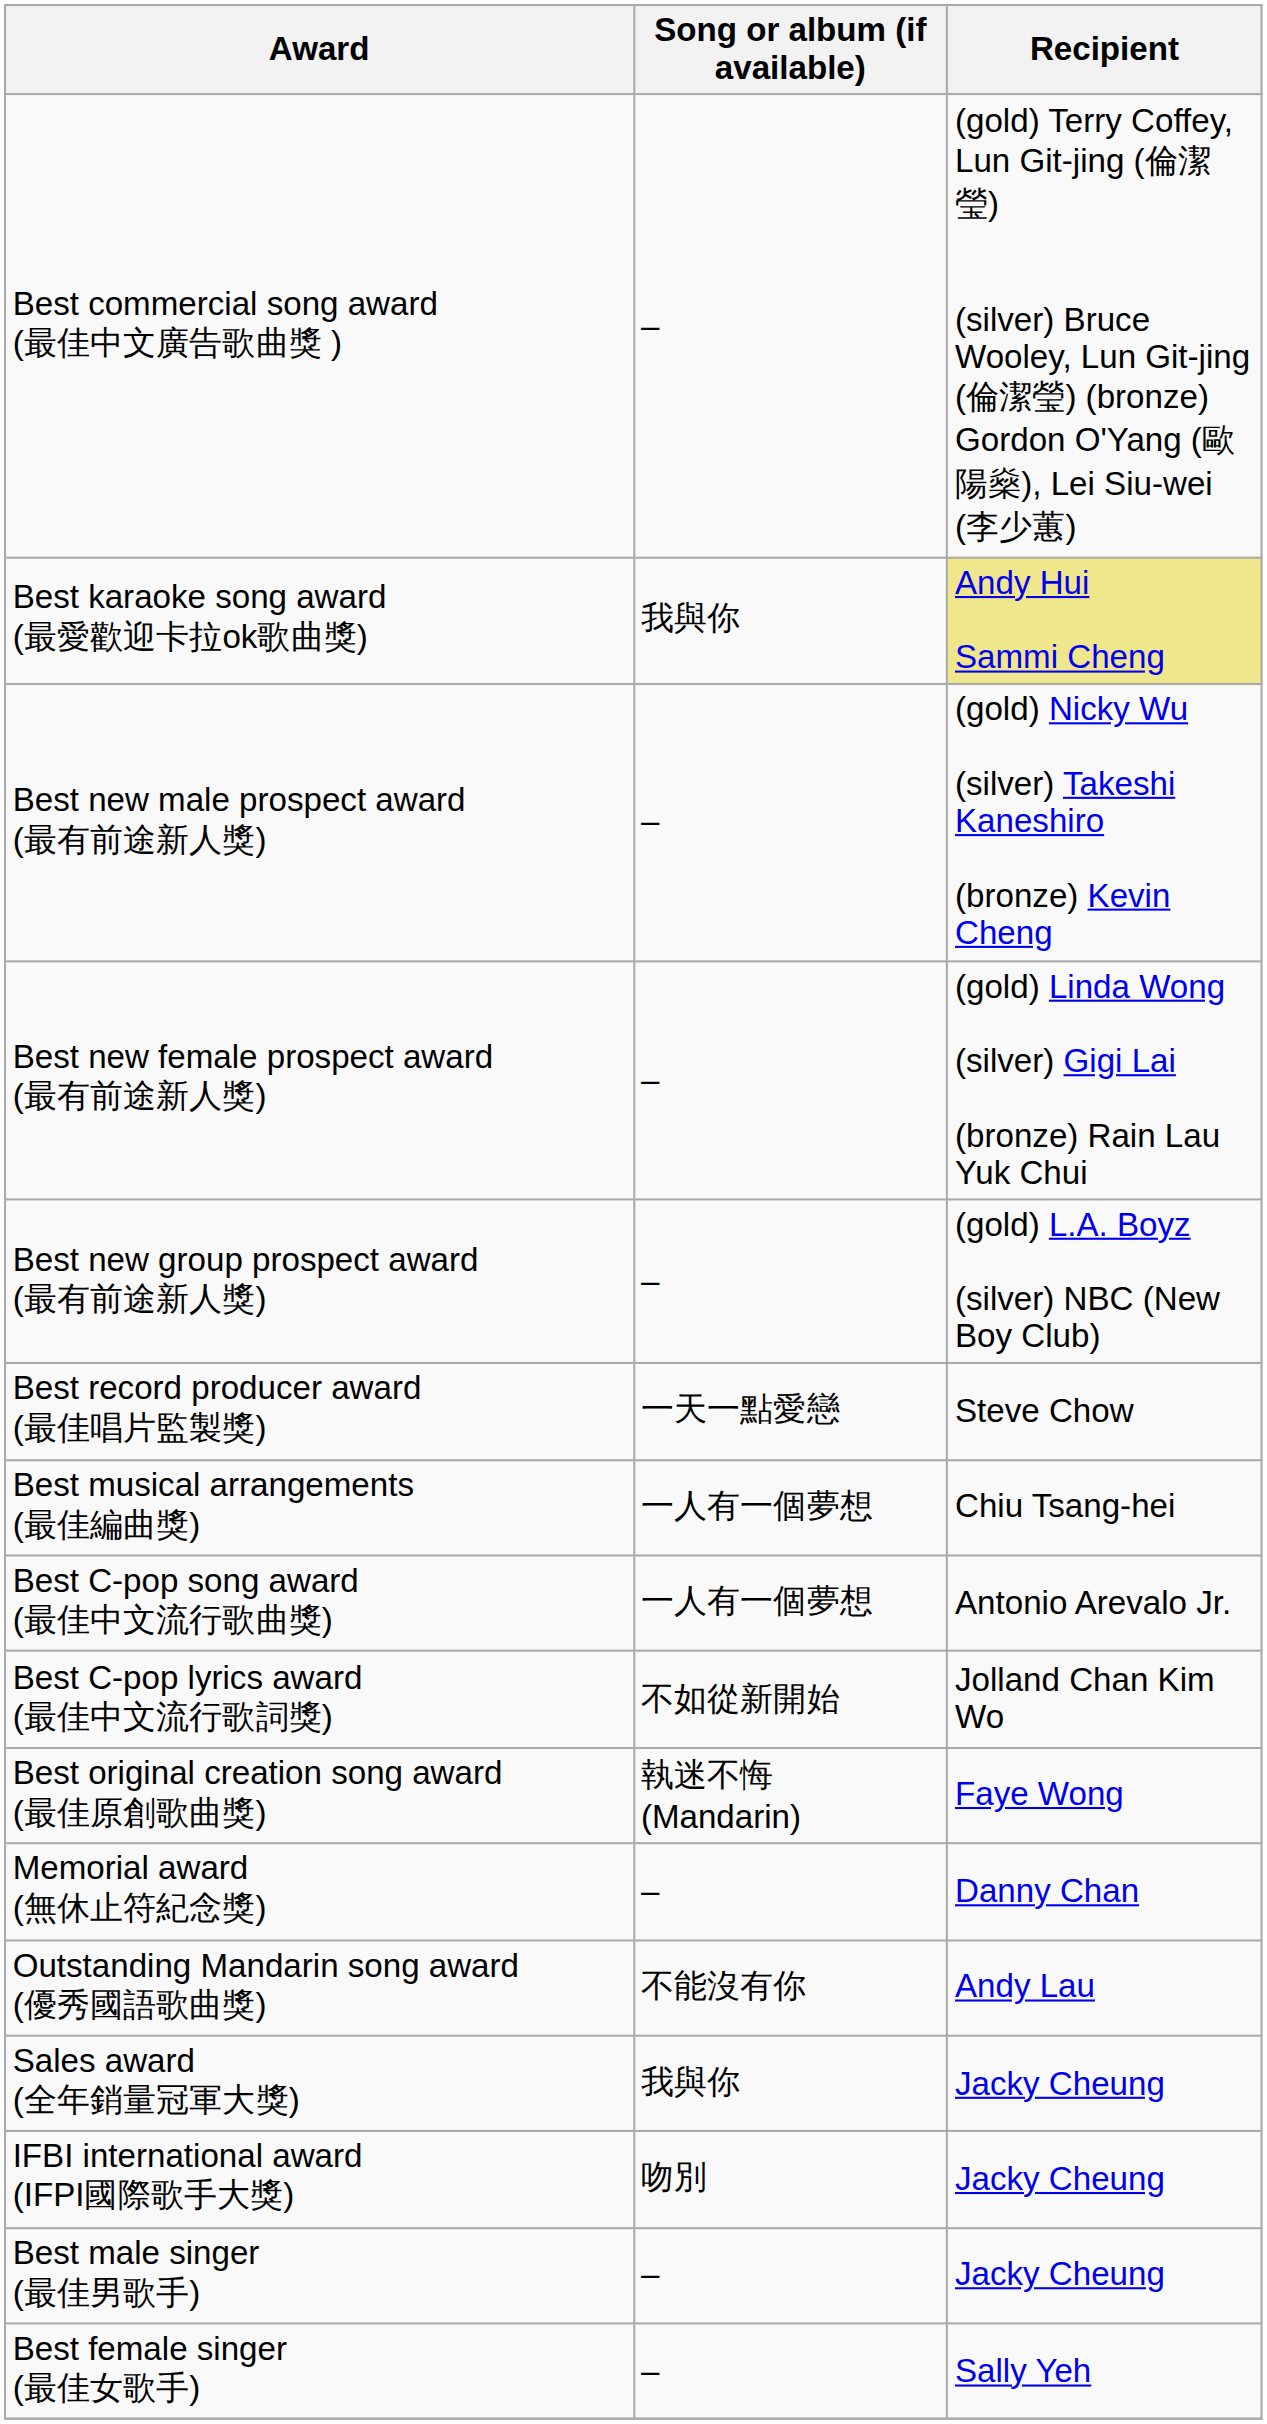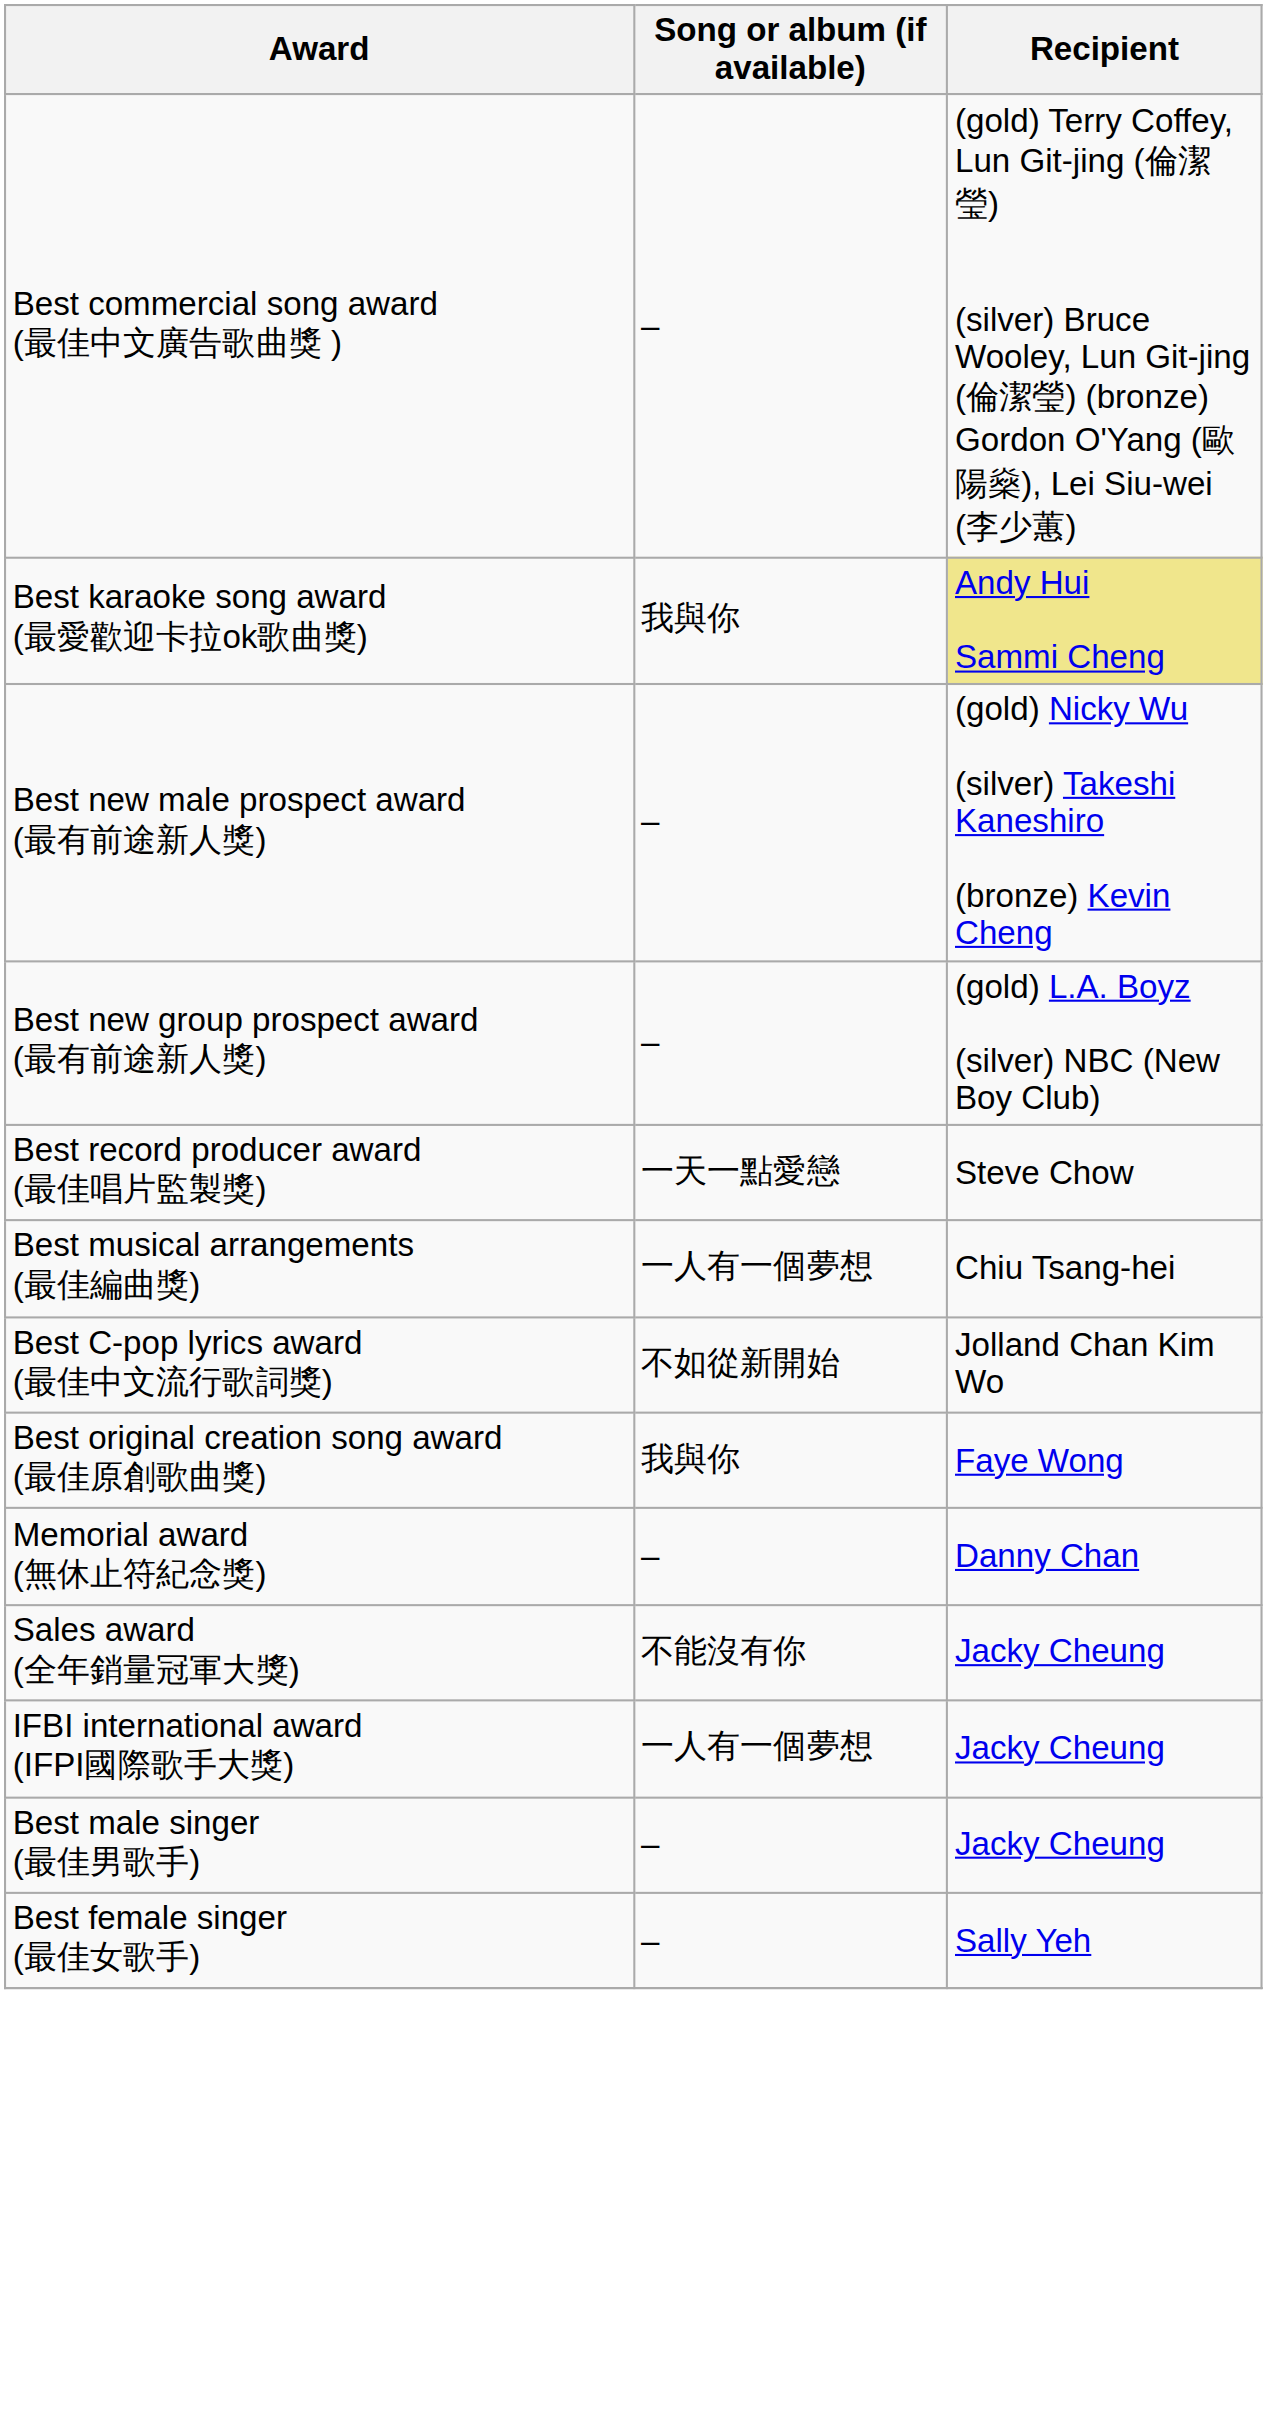- row: (253, 1077)
- row: (186, 1600)
(721, 1795) 執迷不悔 (Mandarin) -> (691, 1459) 我與你
- row: (266, 1984)
(691, 2081) 我與你 -> (724, 1651) 不能沒有你
(674, 2177) 吻別 -> (757, 1747) 一人有一個夢想
